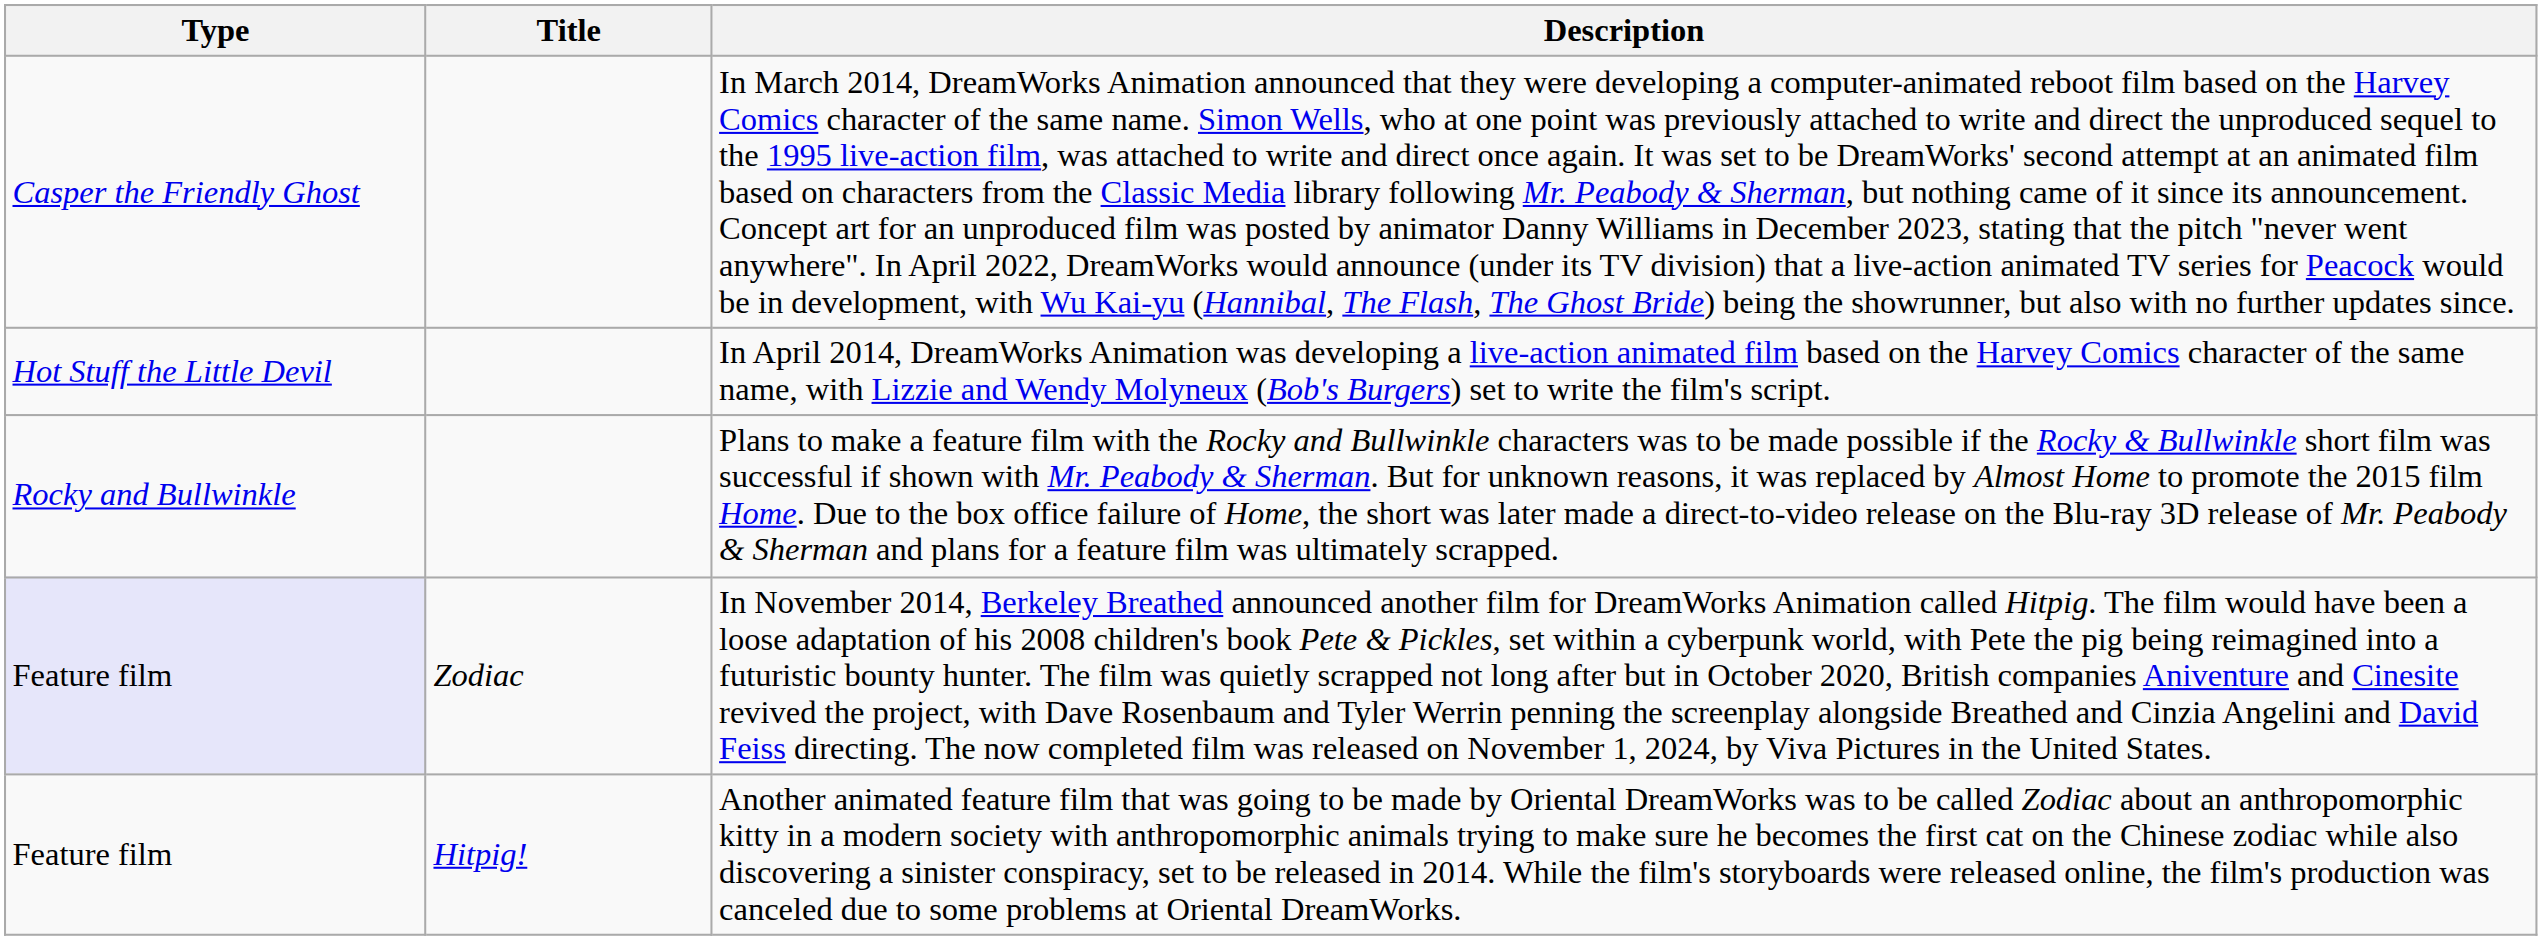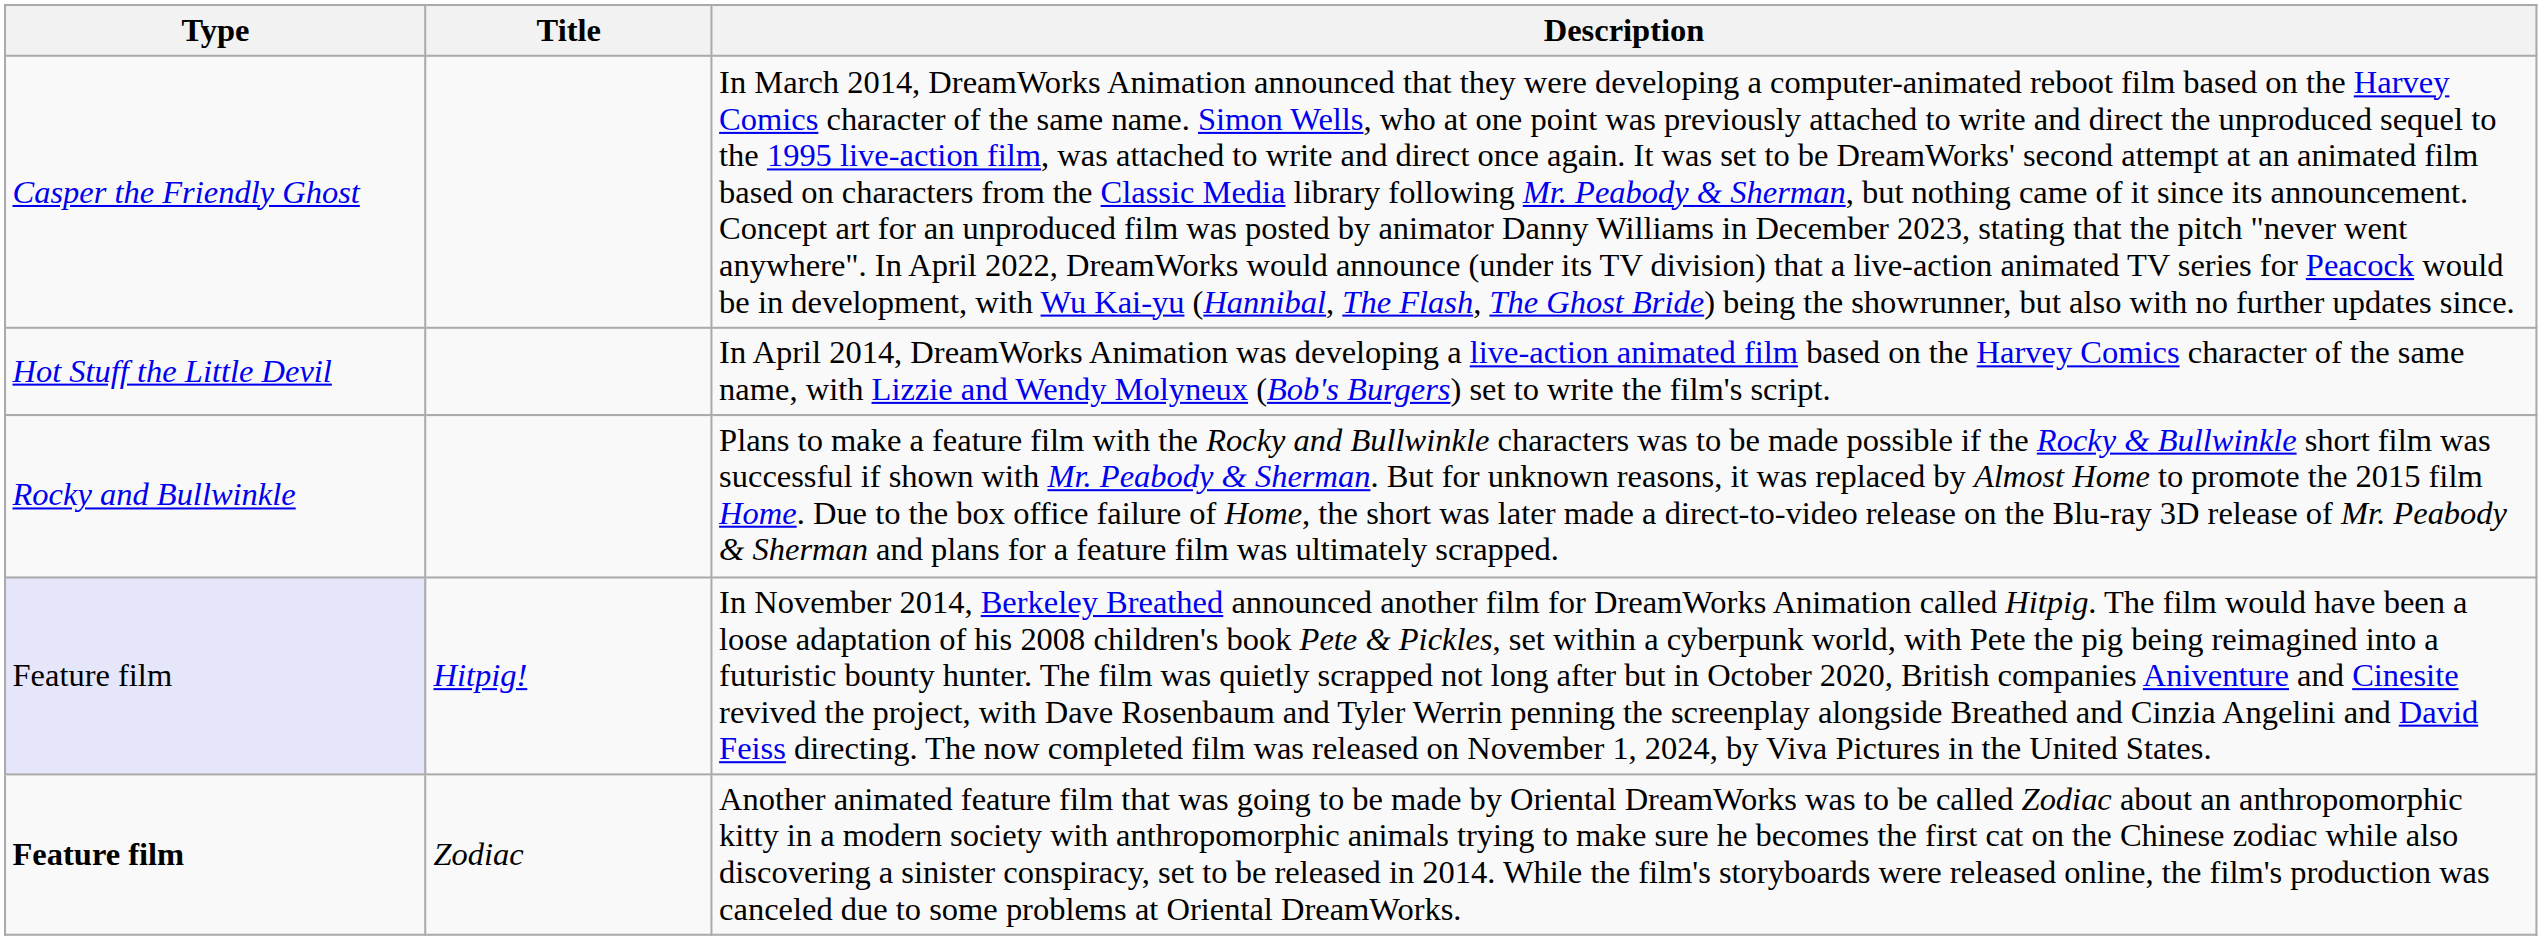(479, 674) Zodiac -> (480, 674) Hitpig!
(92, 854) normal -> (98, 854) bold
(480, 854) Hitpig! -> (479, 854) Zodiac
